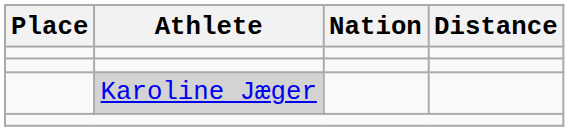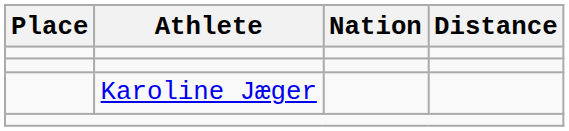(209, 92) lightgrey background -> (209, 92) no background
